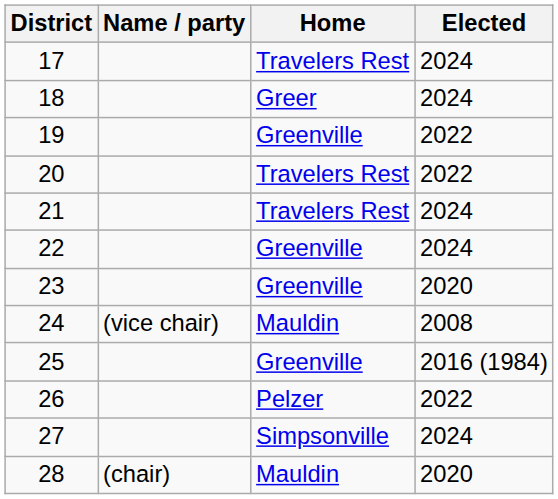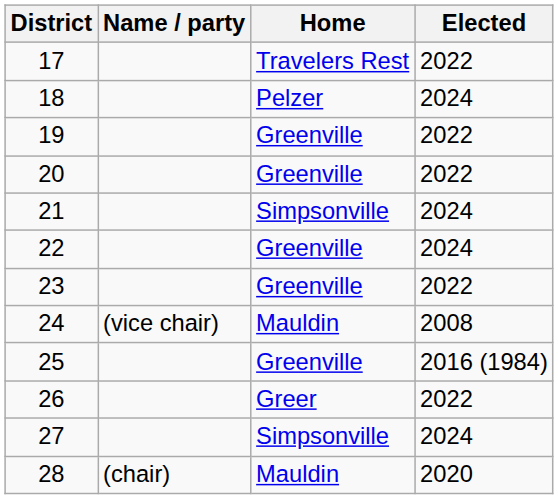(446, 61) 2024 -> (446, 61) 2022
(286, 98) Greer -> (290, 98) Pelzer
(333, 173) Travelers Rest -> (309, 173) Greenville
(333, 211) Travelers Rest -> (323, 211) Simpsonville
(446, 286) 2020 -> (446, 286) 2022
(290, 399) Pelzer -> (286, 399) Greer
